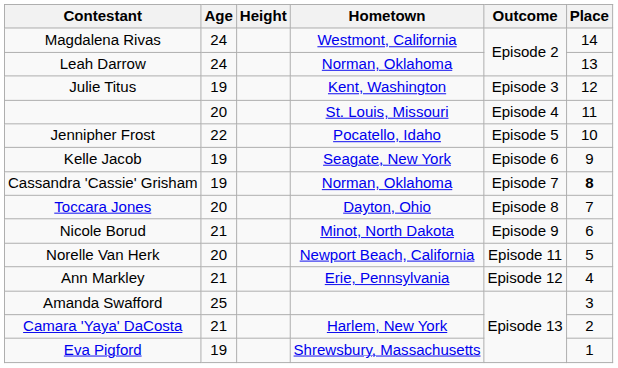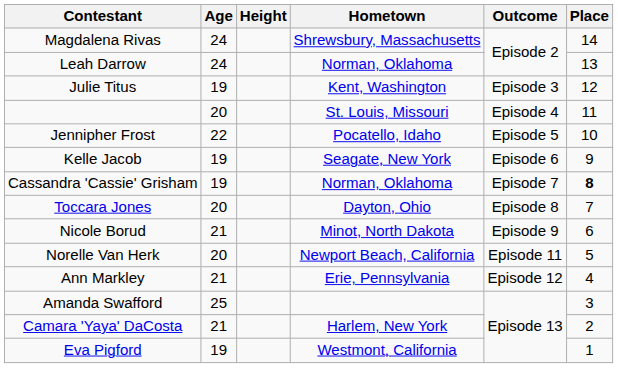(387, 40) Westmont, California -> (387, 40) Shrewsbury, Massachusetts
(387, 350) Shrewsbury, Massachusetts -> (387, 350) Westmont, California
